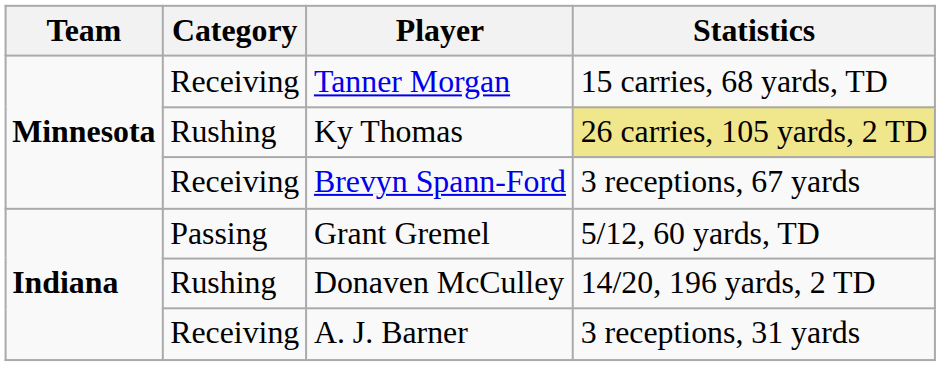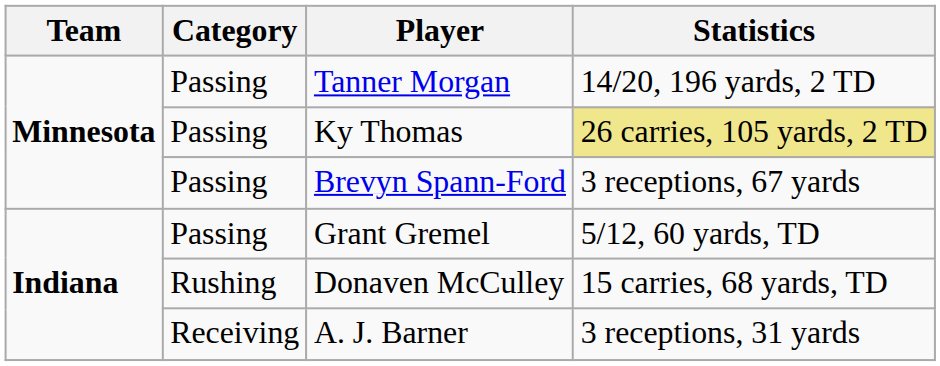(235, 81) Receiving -> (219, 81) Passing
(734, 81) 15 carries, 68 yards, TD -> (728, 81) 14/20, 196 yards, 2 TD
(223, 131) Rushing -> (219, 131) Passing
(235, 182) Receiving -> (219, 182) Passing
(728, 283) 14/20, 196 yards, 2 TD -> (734, 283) 15 carries, 68 yards, TD
